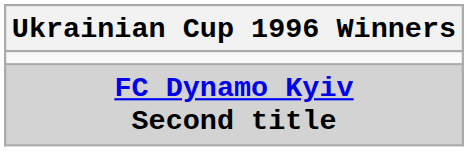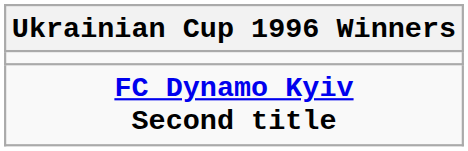(234, 105) lightgrey background -> (234, 105) no background
